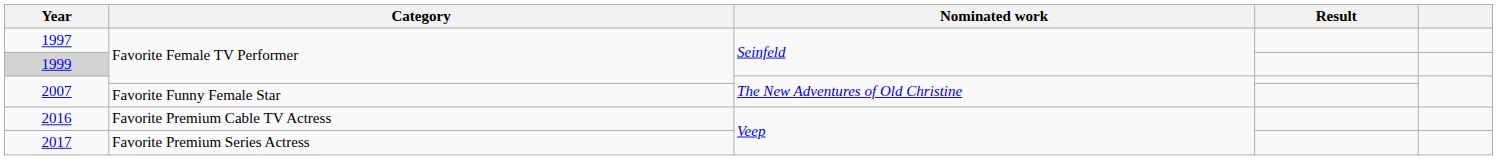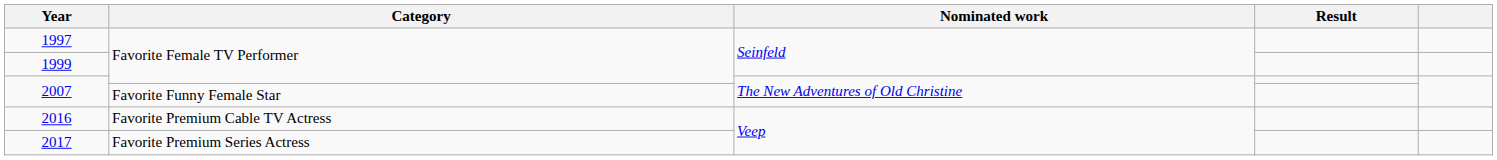(57, 64) lightgrey background -> (57, 64) no background
